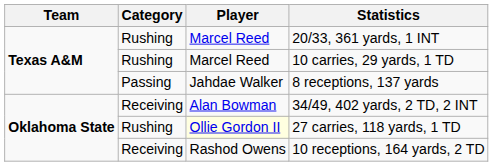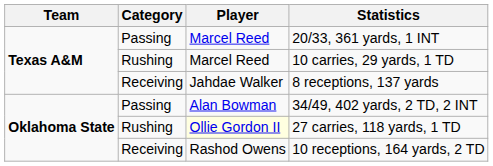(147, 38) Rushing -> (146, 38) Passing
(146, 82) Passing -> (152, 82) Receiving
(152, 105) Receiving -> (146, 105) Passing
